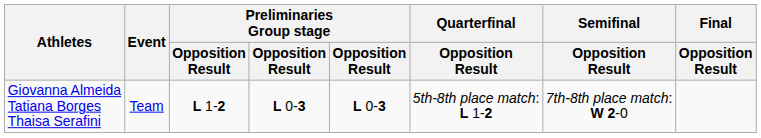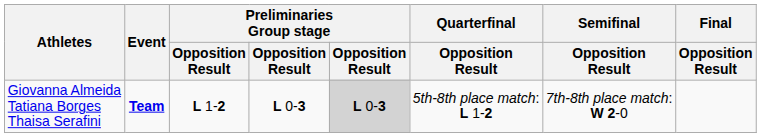(147, 107) normal -> (147, 107) bold
(369, 107) no background -> (369, 107) lightgrey background
